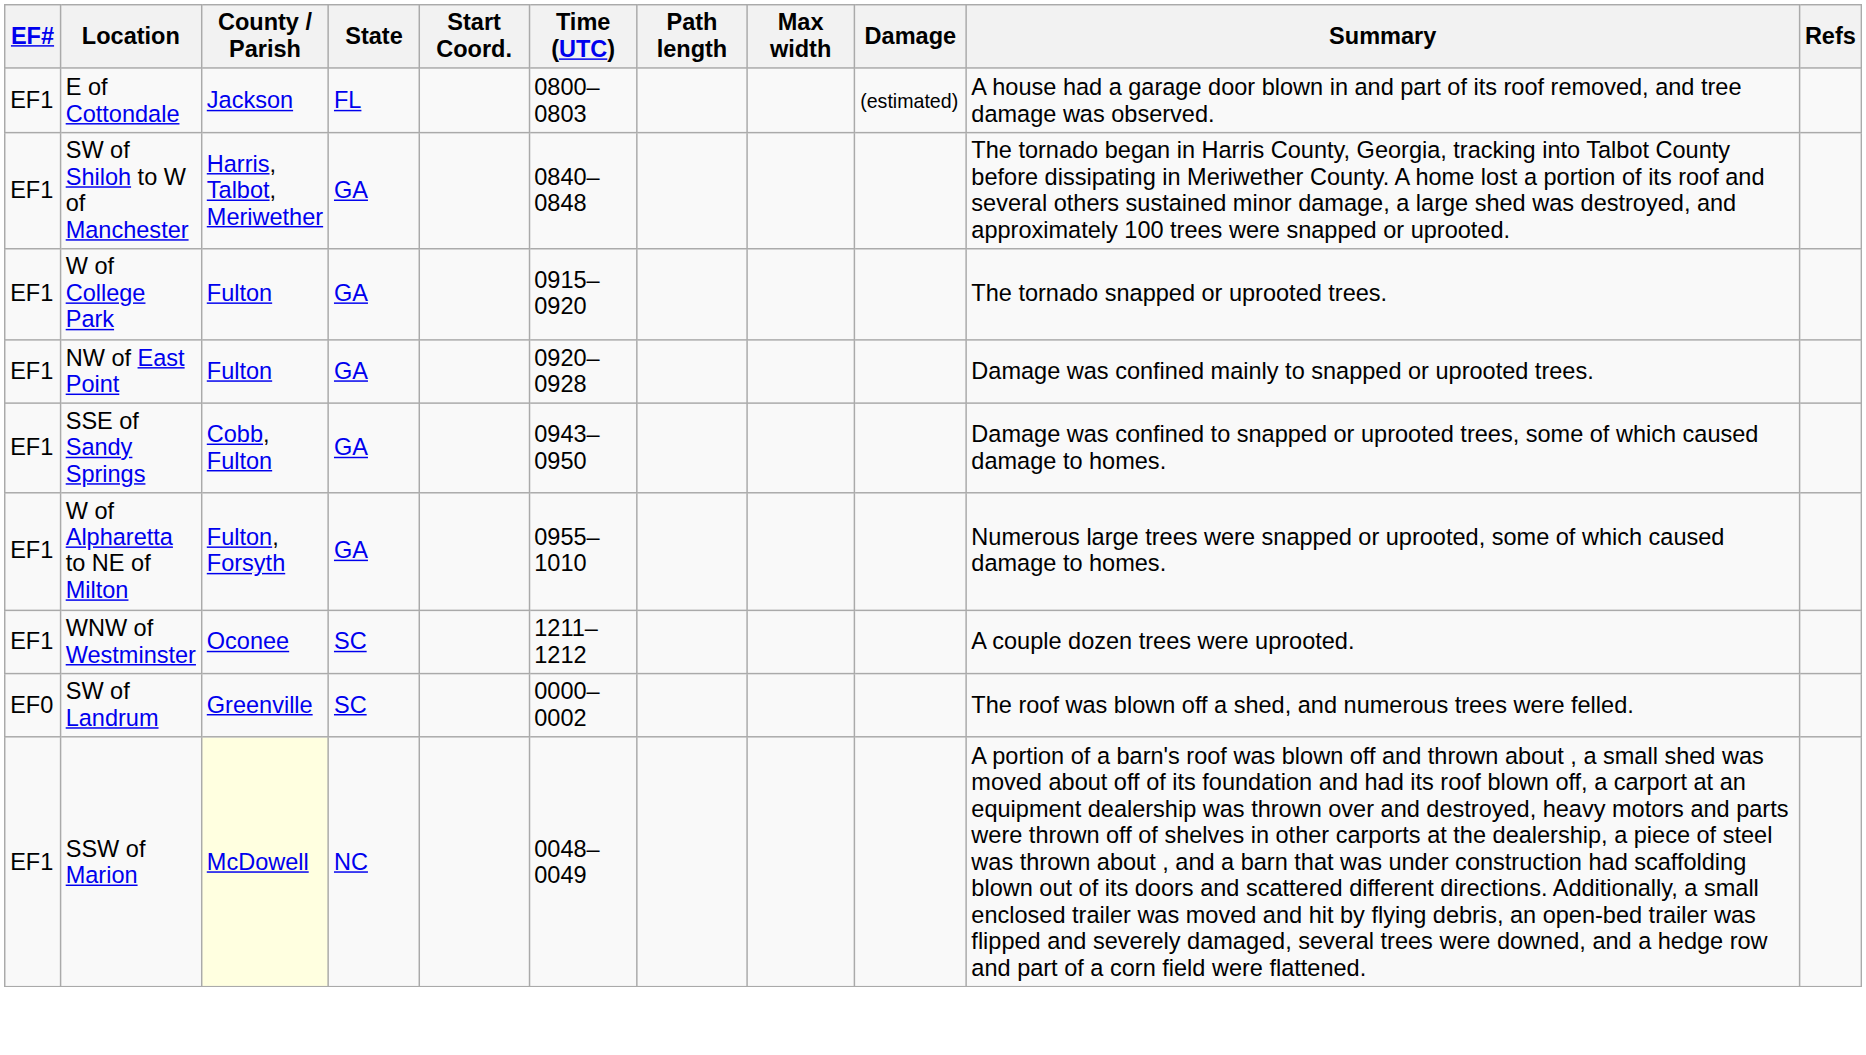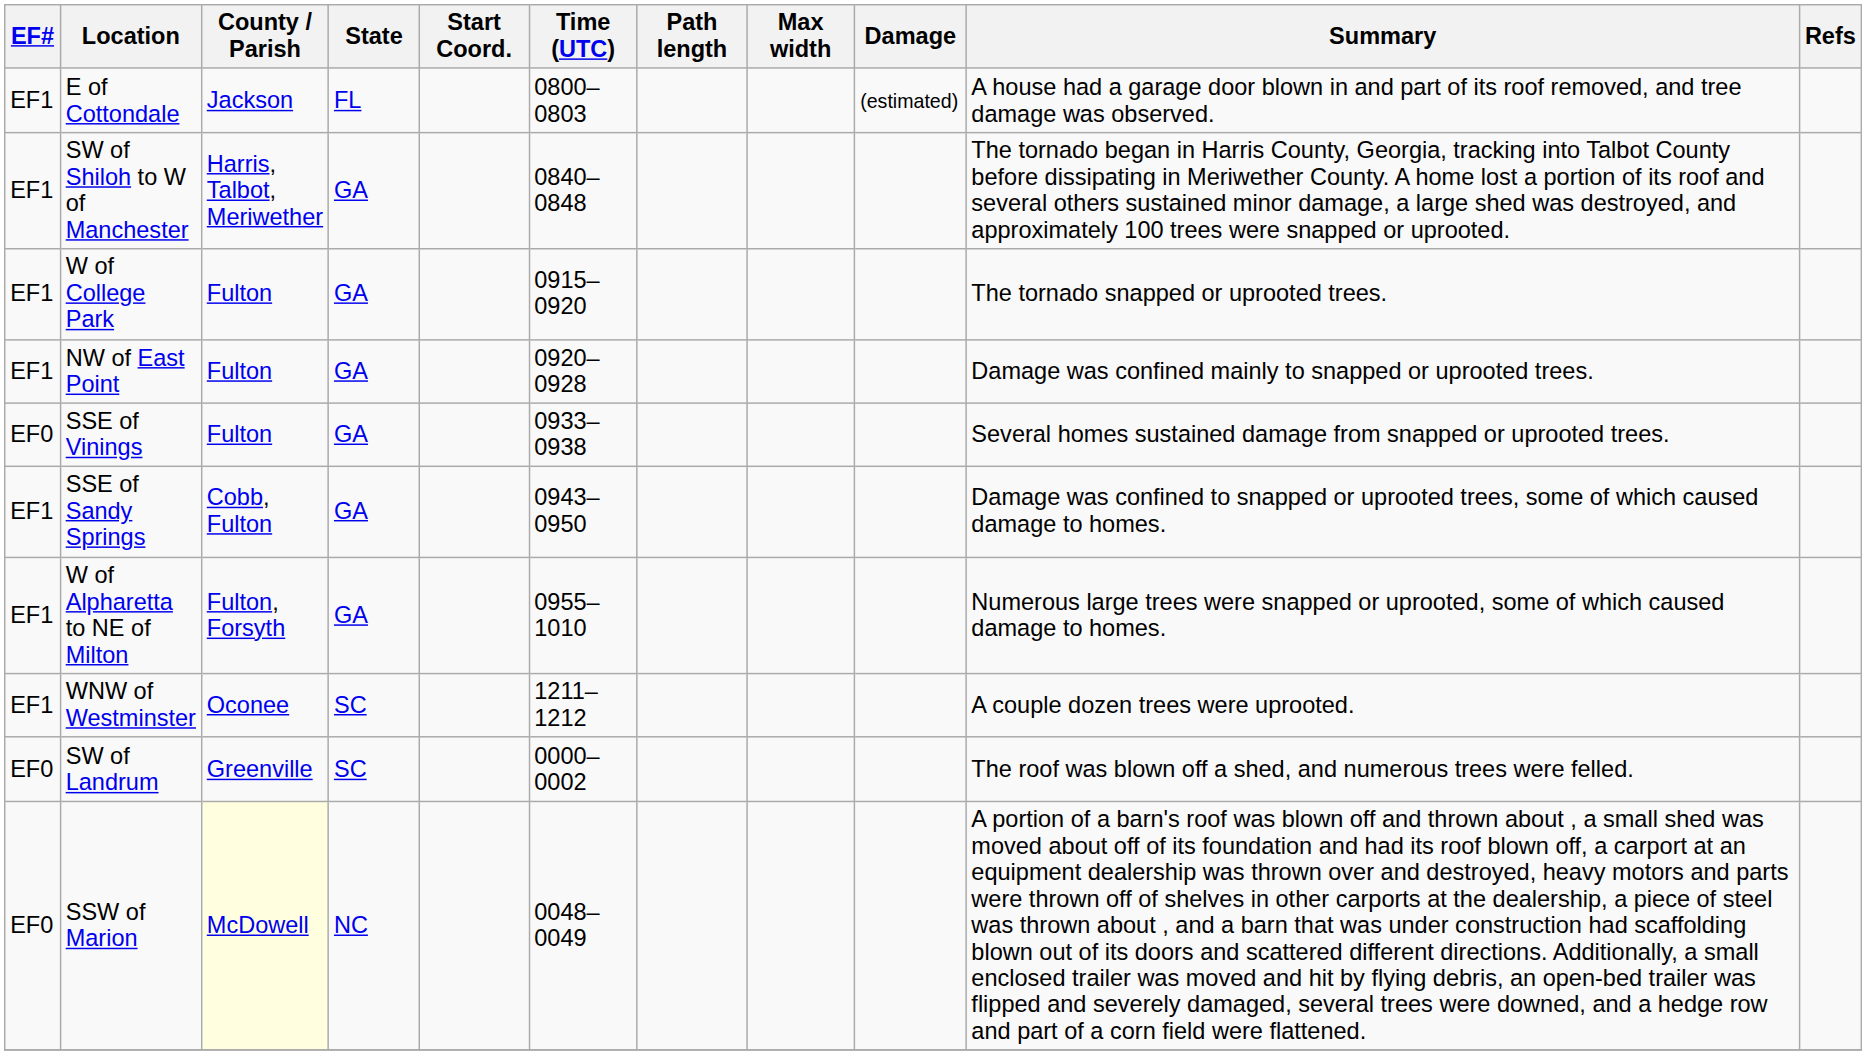+ row: (104, 434)
(32, 861) EF1 -> (32, 925) EF0
